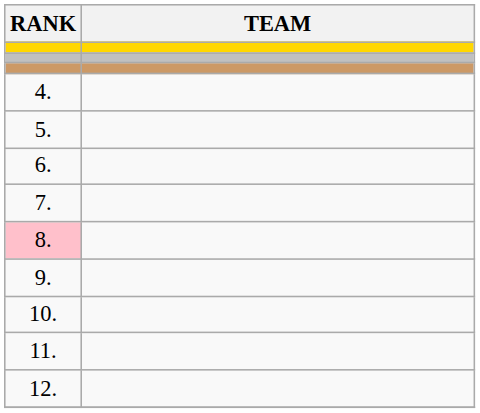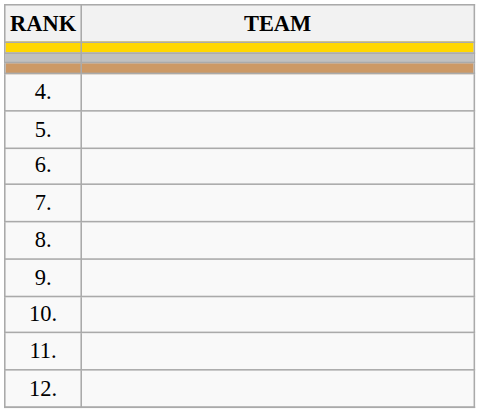(43, 240) pink background -> (43, 240) no background
